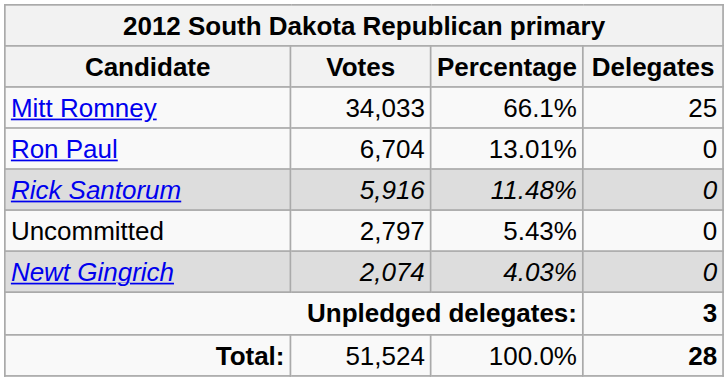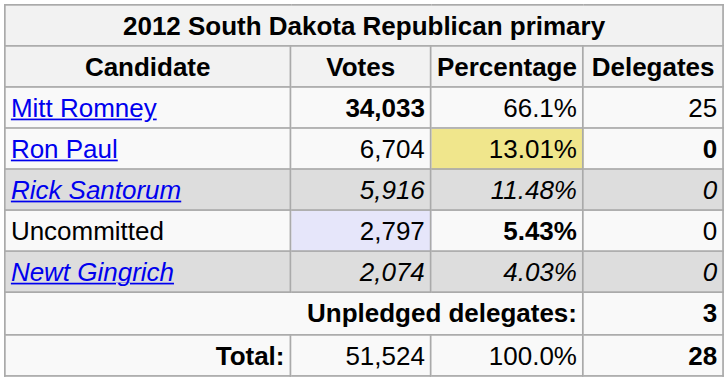(385, 108) normal -> (385, 108) bold
(533, 149) no background -> (533, 149) khaki background
(710, 149) normal -> (710, 149) bold
(392, 231) no background -> (392, 231) lavender background
(540, 231) normal -> (540, 231) bold
